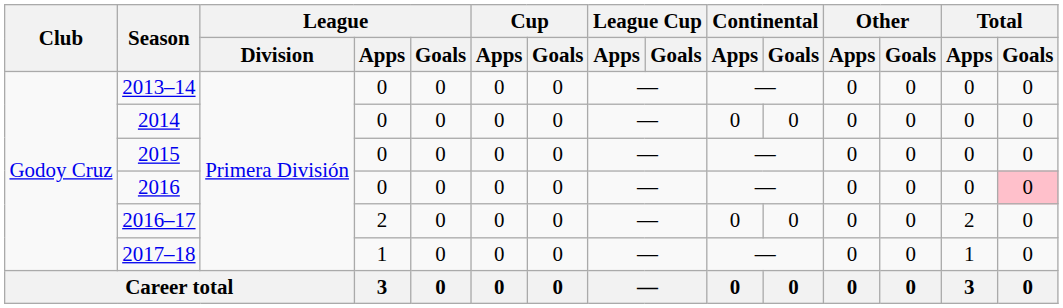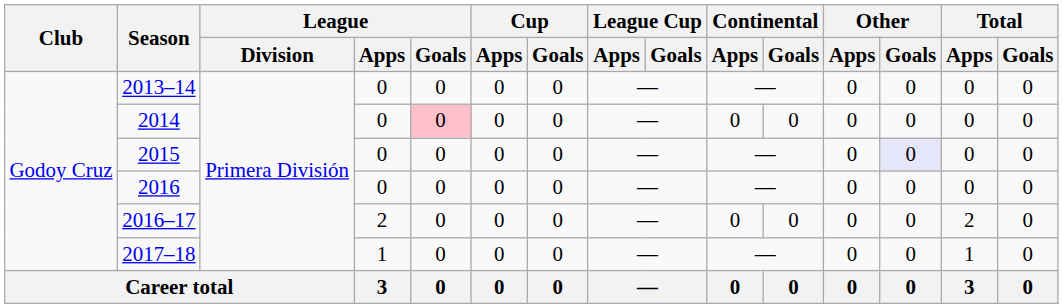(441, 120) no background -> (441, 120) pink background
(911, 154) no background -> (911, 154) lavender background
(1028, 187) pink background -> (1028, 187) no background
